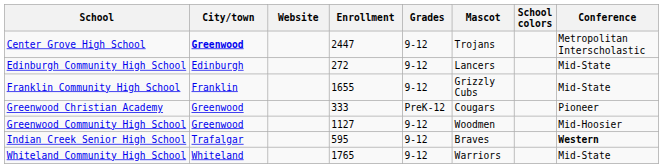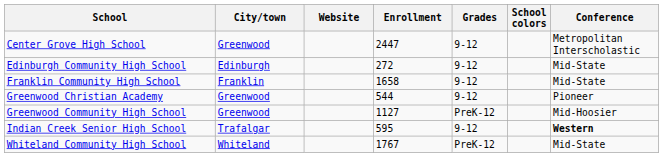- column: (483, 18)
(218, 45) bold -> (244, 45) normal
(343, 87) 1655 -> (387, 81) 1658
(340, 108) 333 -> (384, 97) 544
(425, 108) PreK-12 -> (466, 97) 9-12
(416, 124) 9-12 -> (475, 113) PreK-12
(343, 155) 1765 -> (387, 144) 1767
(416, 155) 9-12 -> (475, 144) PreK-12
